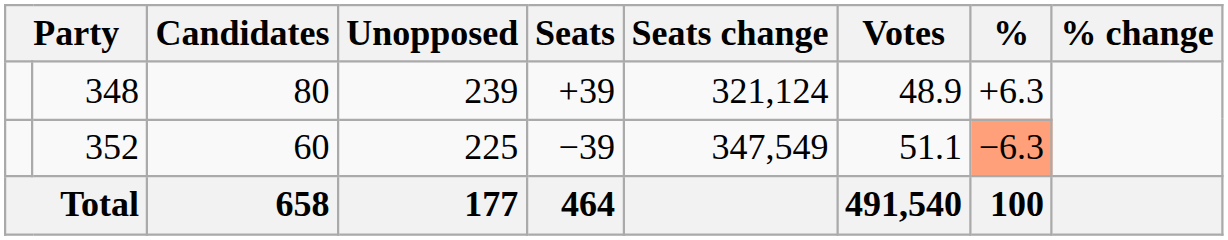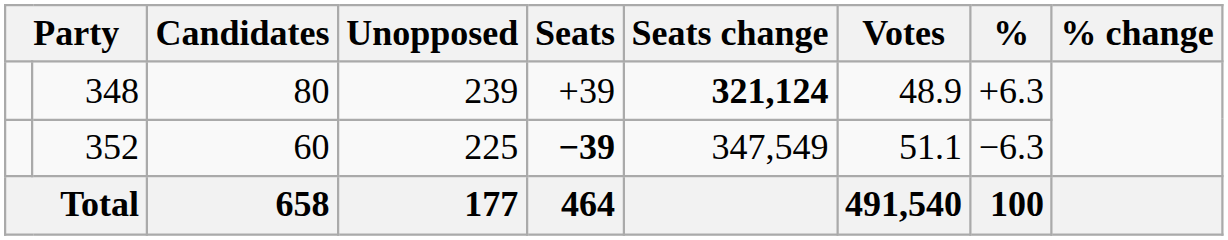(770, 90) normal -> (770, 90) bold
(587, 147) normal -> (587, 147) bold
(1011, 147) lightsalmon background -> (1011, 147) no background
